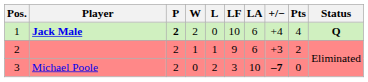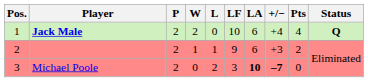(176, 31) bold -> (176, 31) normal
(255, 67) normal -> (255, 67) bold
